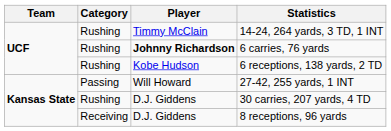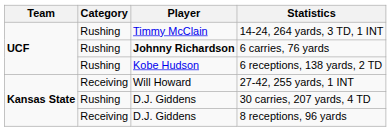(100, 83) Passing -> (104, 83) Receiving
